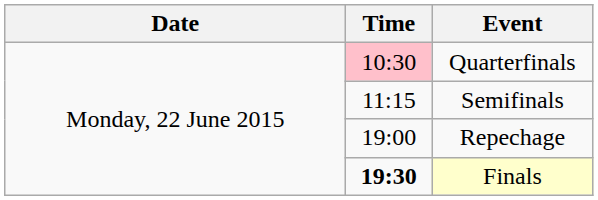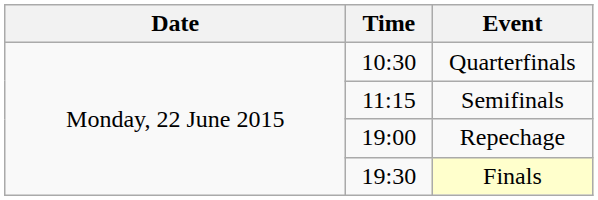(389, 61) pink background -> (389, 61) no background
(389, 175) bold -> (389, 175) normal
